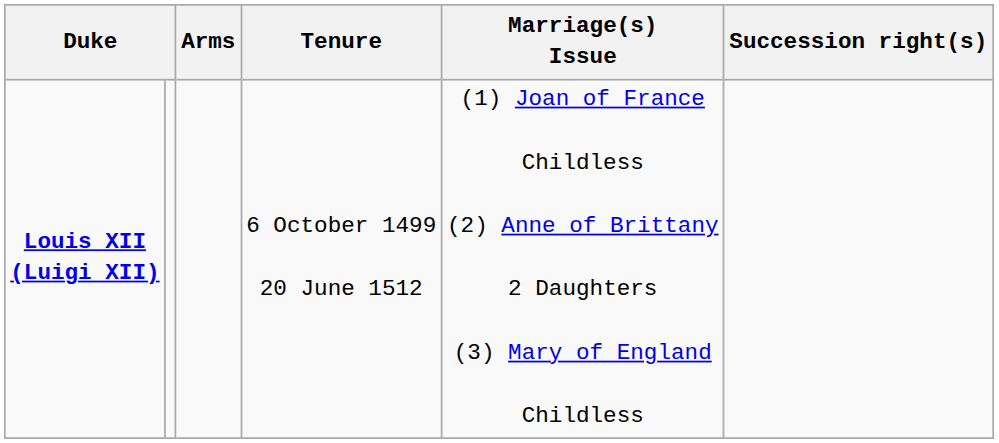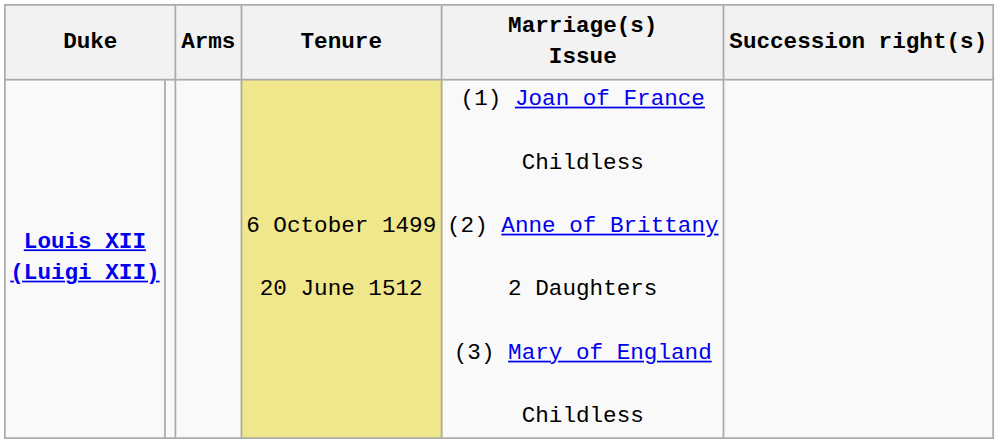(341, 258) no background -> (341, 258) khaki background
